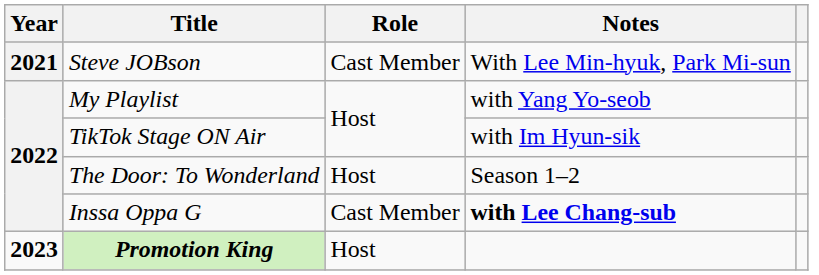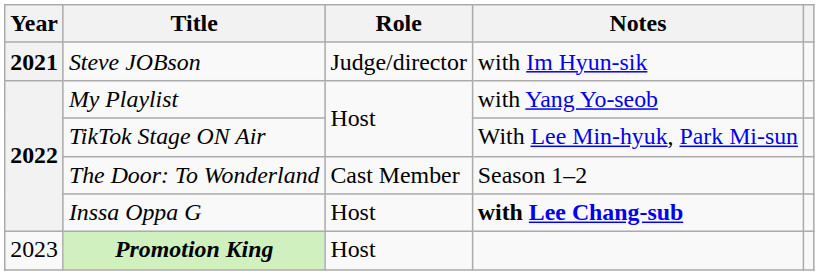(395, 61) Cast Member -> (399, 61) Judge/director
(631, 61) With Lee Min-hyuk, Park Mi-sun -> (563, 61) with Im Hyun-sik
(555, 136) with Im Hyun-sik -> (638, 136) With Lee Min-hyuk, Park Mi-sun
(353, 174) Host -> (395, 174) Cast Member
(395, 212) Cast Member -> (353, 212) Host
(34, 250) bold -> (34, 250) normal
